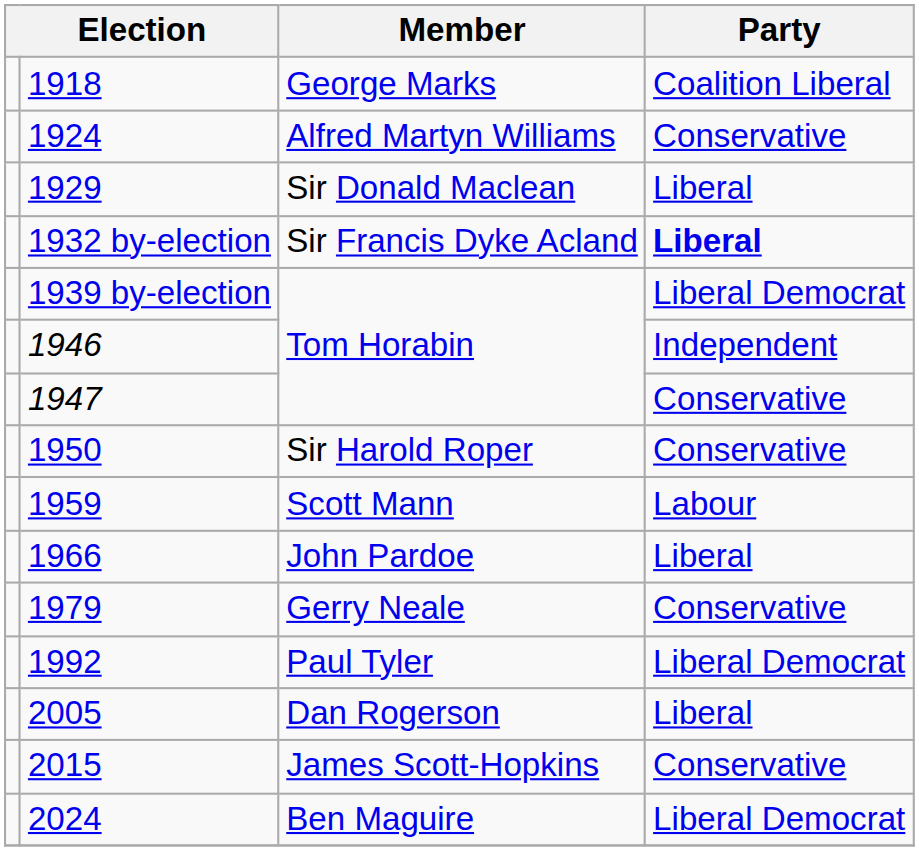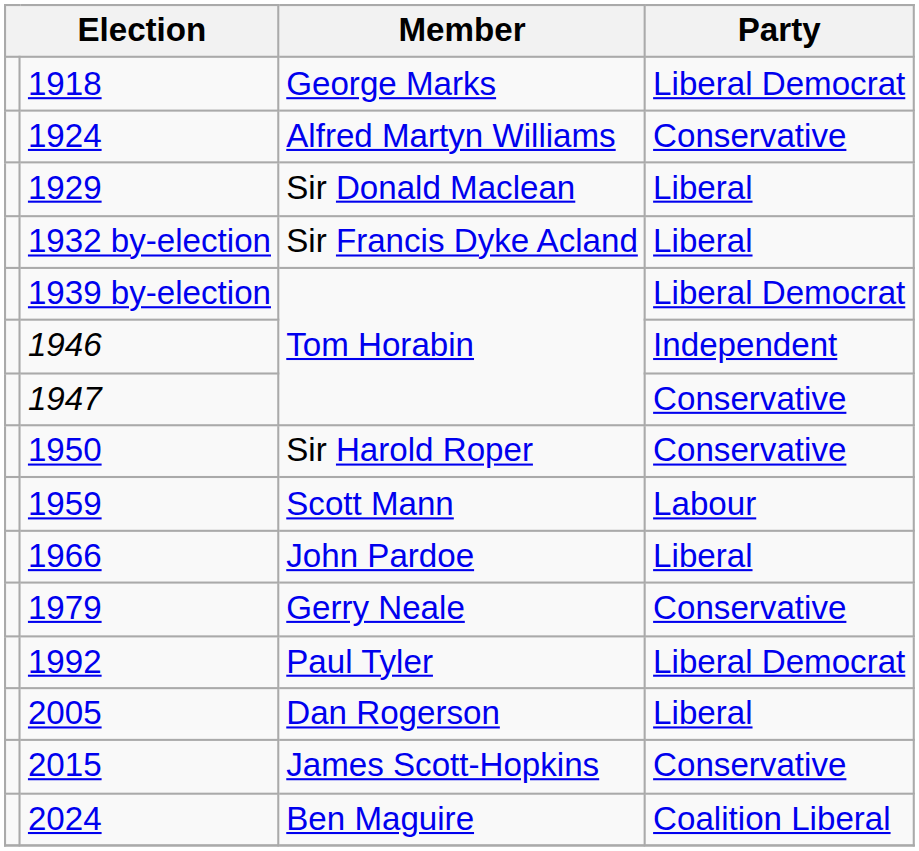(772, 83) Coalition Liberal -> (779, 83) Liberal Democrat
(707, 240) bold -> (703, 240) normal
(779, 818) Liberal Democrat -> (772, 818) Coalition Liberal
